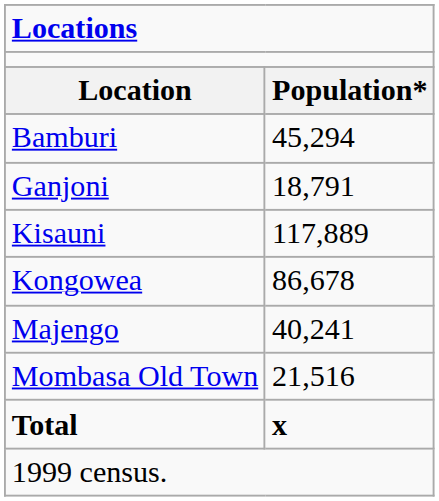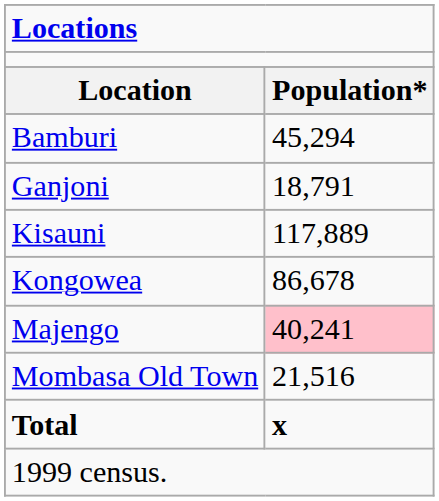(313, 328) no background -> (313, 328) pink background
